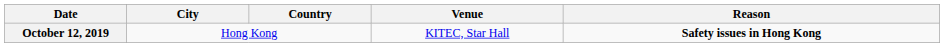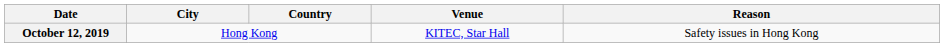(751, 33) bold -> (751, 33) normal
